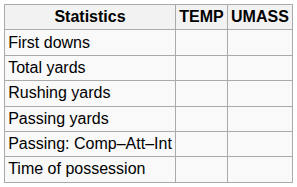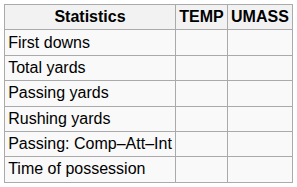rows swapped: (59, 93) <-> (58, 118)
